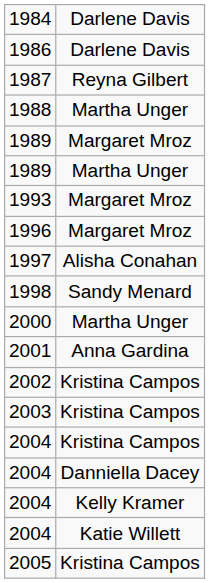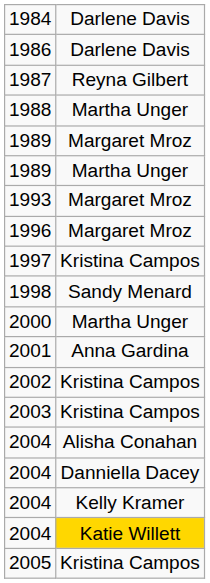(130, 261) Alisha Conahan -> (130, 261) Kristina Campos
(130, 442) Kristina Campos -> (130, 442) Alisha Conahan
(130, 532) no background -> (130, 532) gold background
